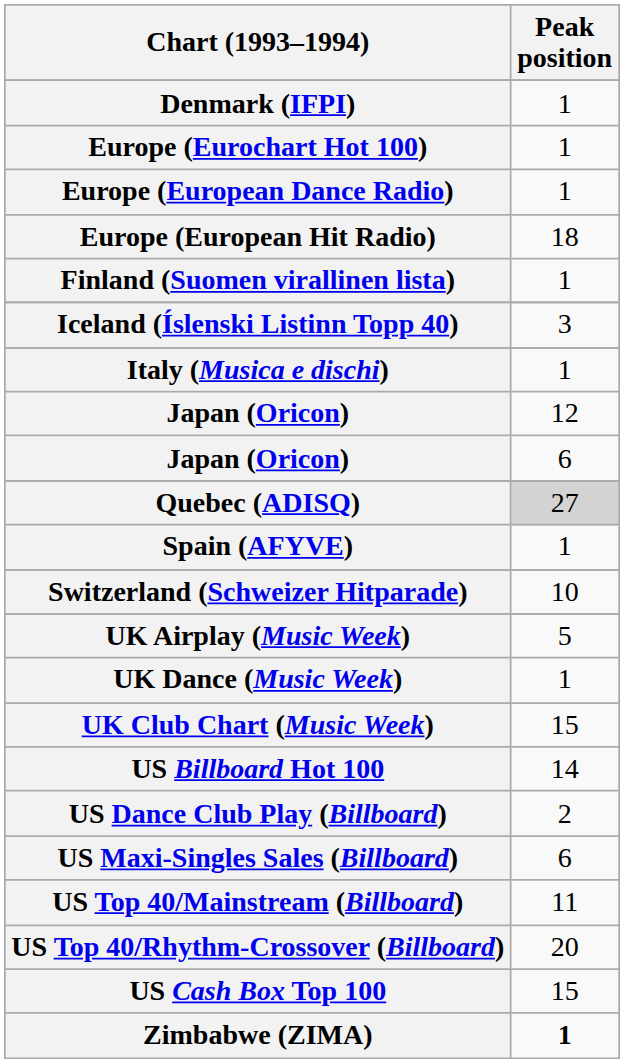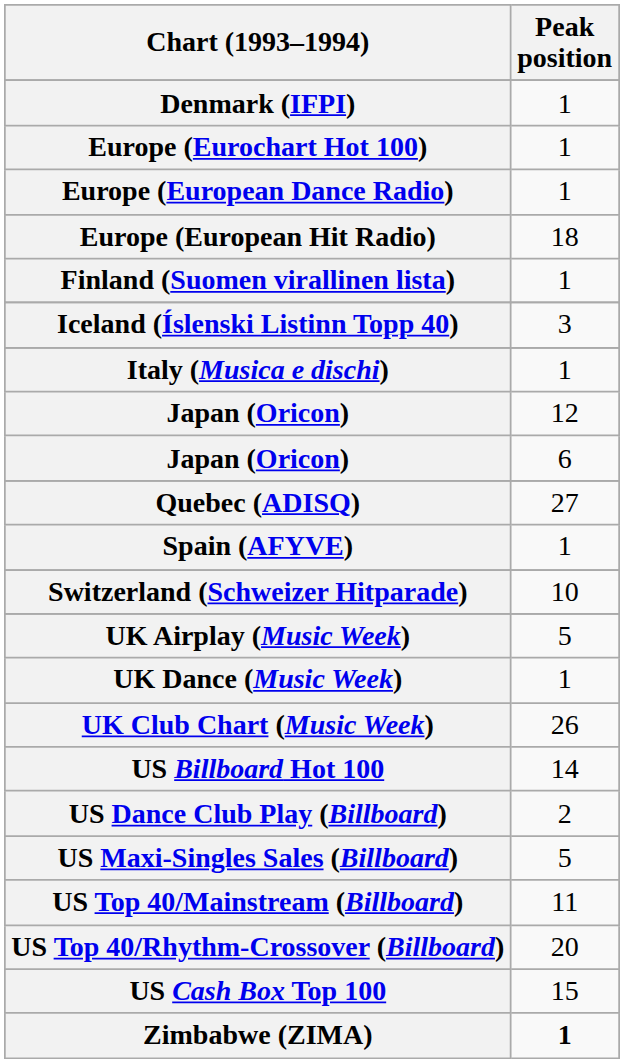(565, 502) lightgrey background -> (565, 502) no background
(565, 724) 15 -> (565, 724) 26
(565, 857) 6 -> (565, 857) 5
